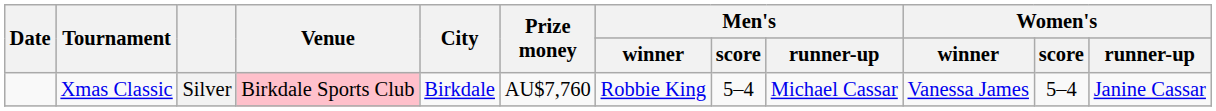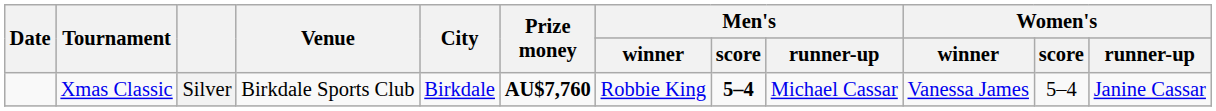(328, 88) pink background -> (328, 88) no background
(548, 88) normal -> (548, 88) bold
(738, 88) normal -> (738, 88) bold
